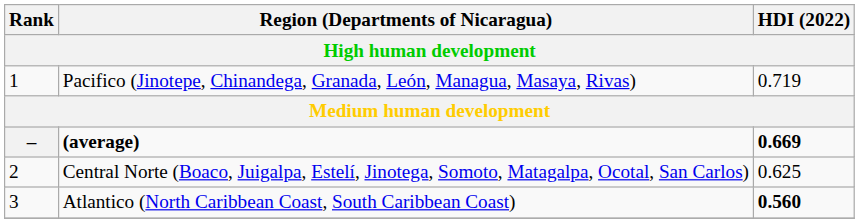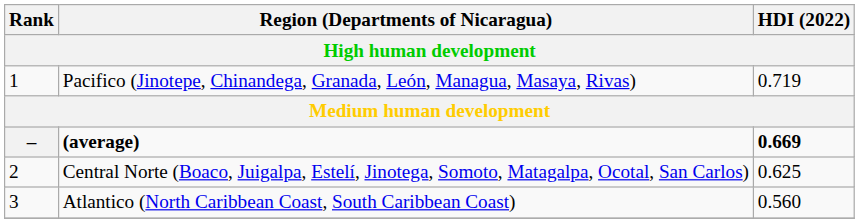(779, 202) bold -> (779, 202) normal
